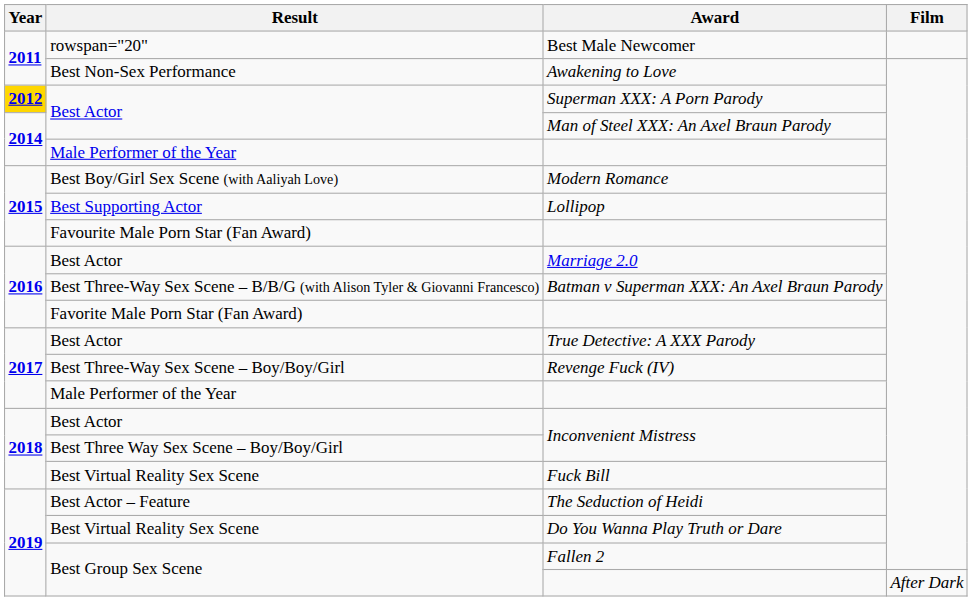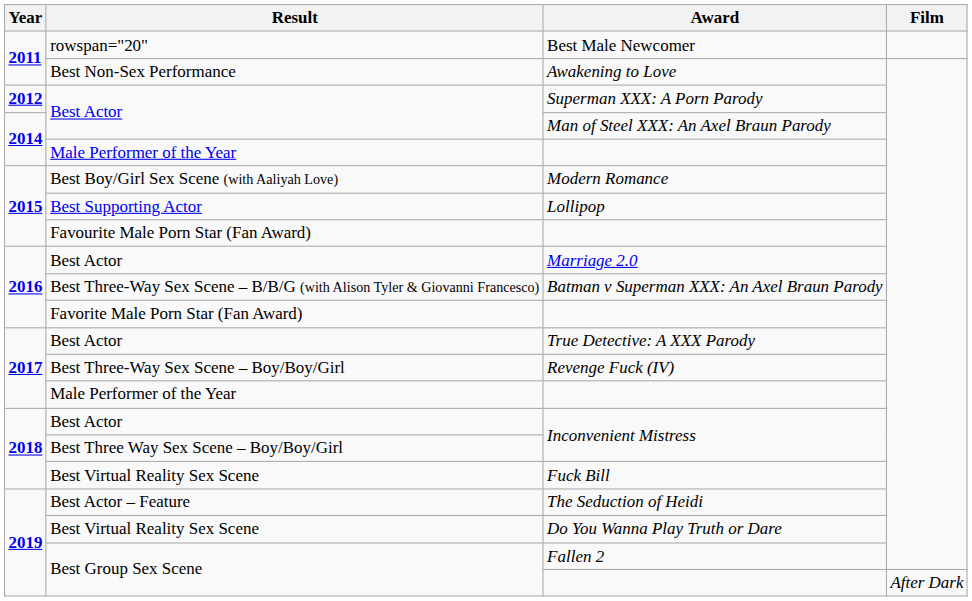(25, 98) gold background -> (25, 98) no background
